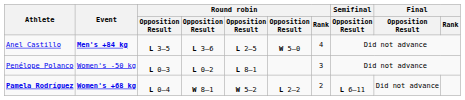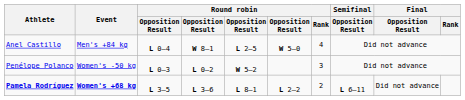(102, 45) bold -> (102, 45) normal
(159, 49) L 3–5 -> (159, 49) L 0–4
(203, 49) L 3–6 -> (203, 49) W 8–1
(246, 69) L 8–1 -> (246, 69) W 5–2
(159, 89) L 0–4 -> (159, 89) L 3–5
(203, 89) W 8–1 -> (203, 89) L 3–6
(246, 89) W 5–2 -> (246, 89) L 8–1
